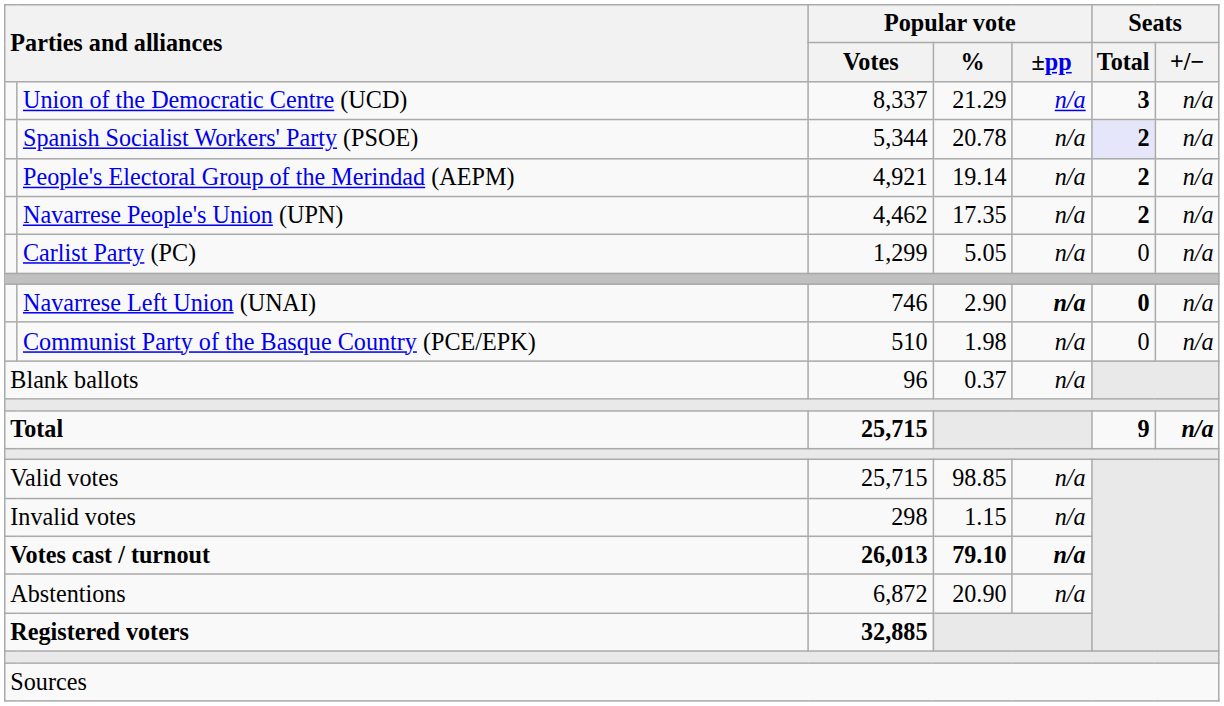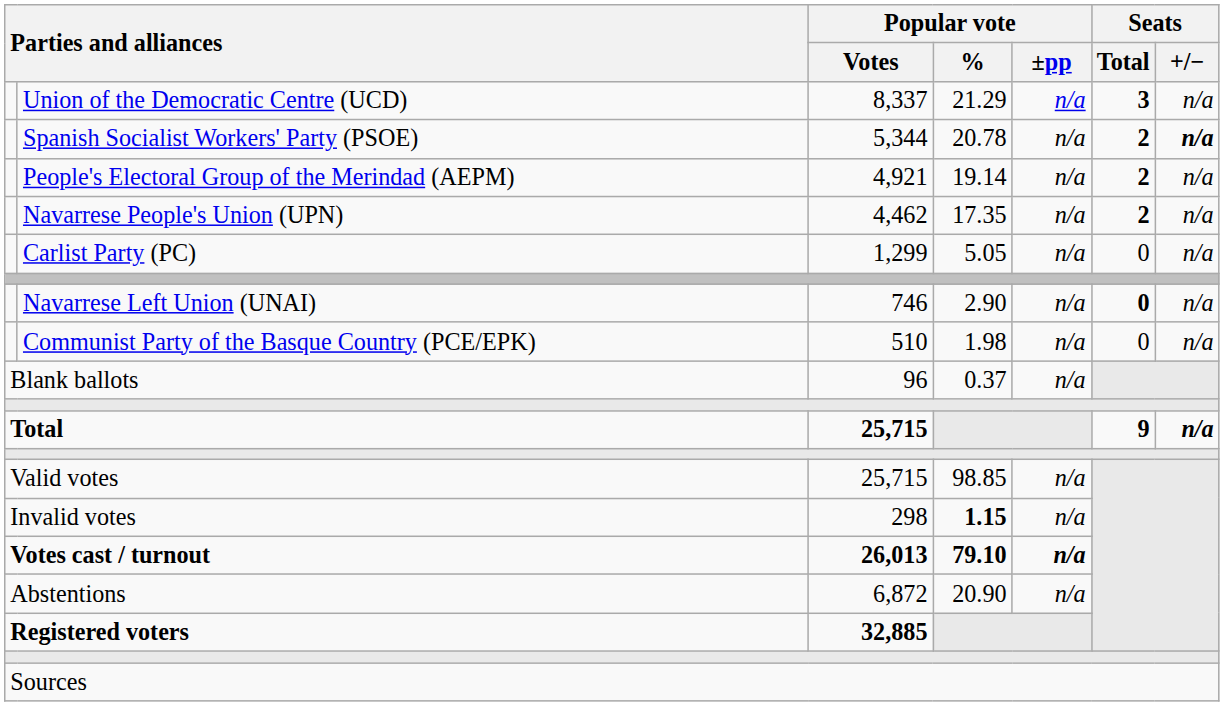(1144, 138) lavender background -> (1144, 138) no background
(1198, 138) normal -> (1197, 138) bold
(1070, 303) bold -> (1070, 303) normal
(985, 516) normal -> (985, 516) bold
